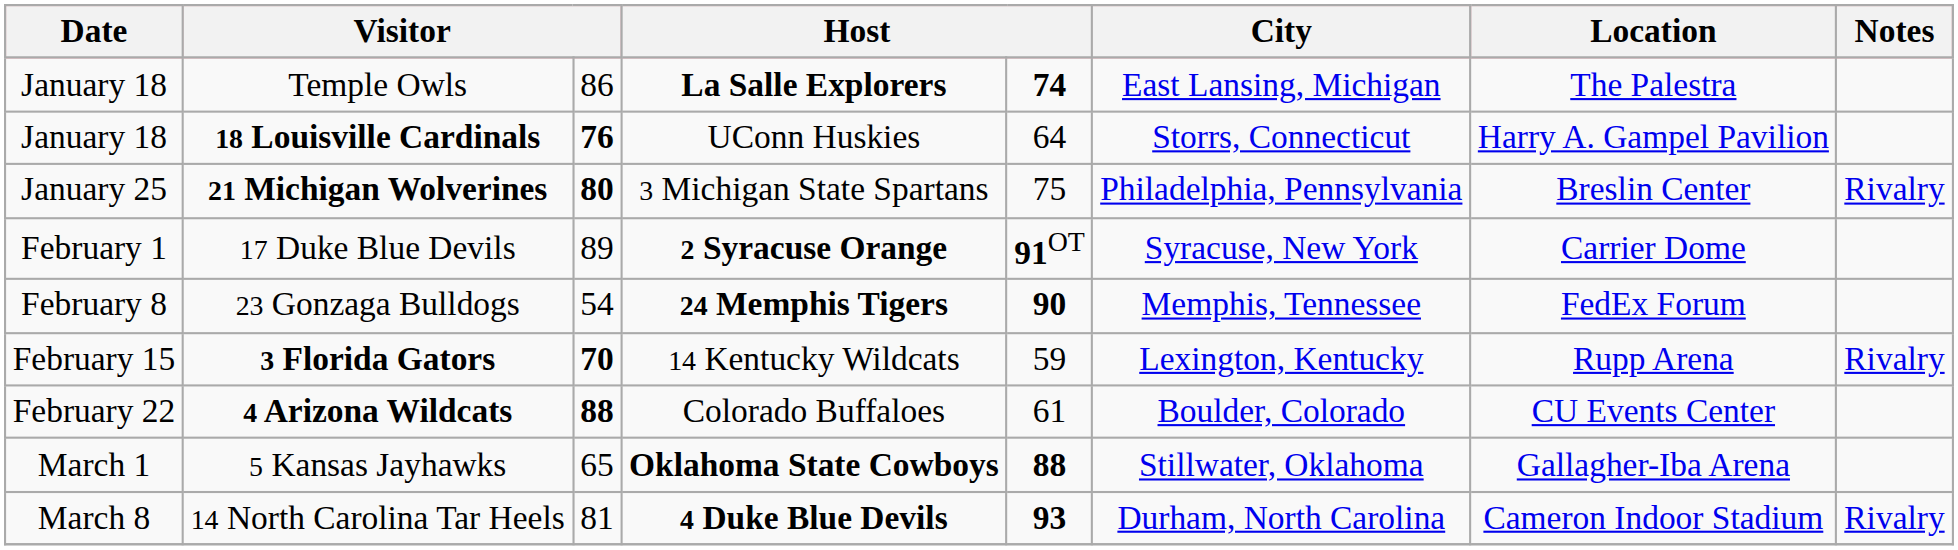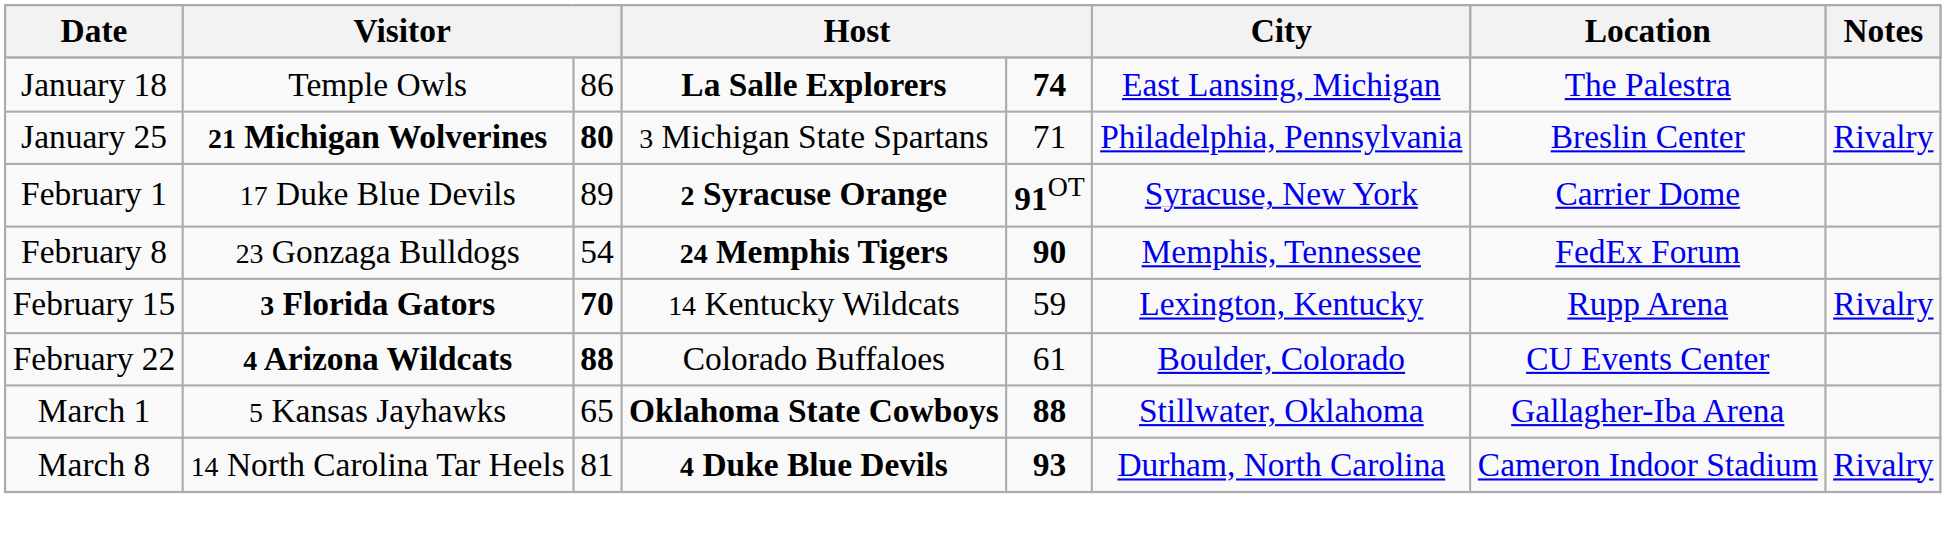- row: (378, 137)
(1049, 190) 75 -> (1049, 137) 71
